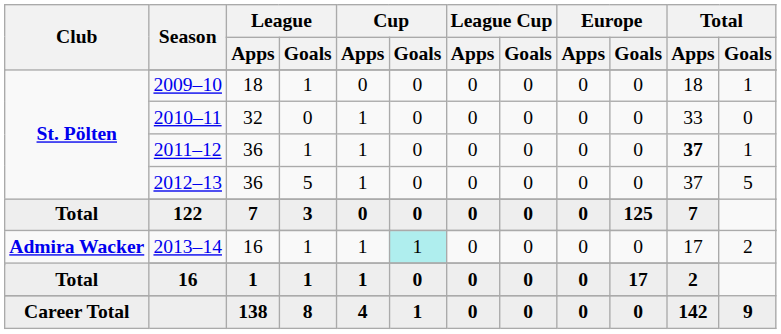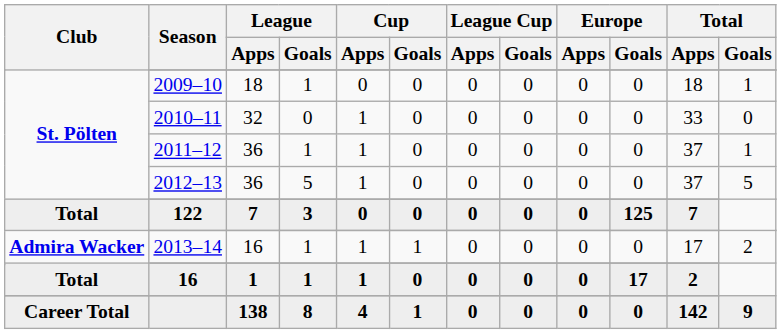(693, 150) bold -> (693, 150) normal
(417, 247) paleturquoise background -> (417, 247) no background
